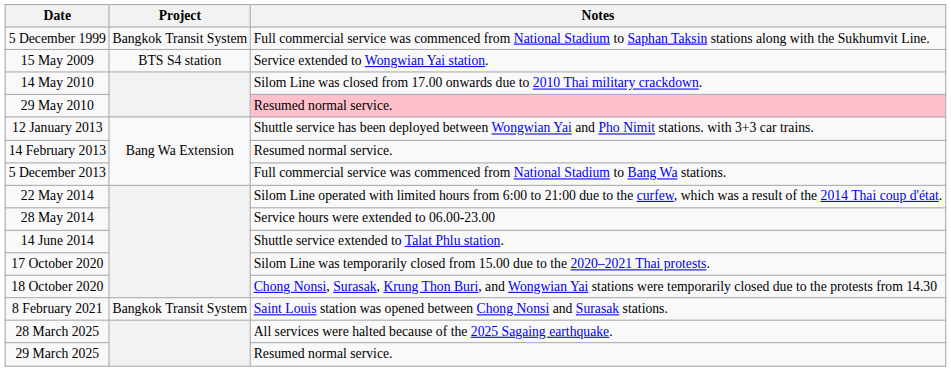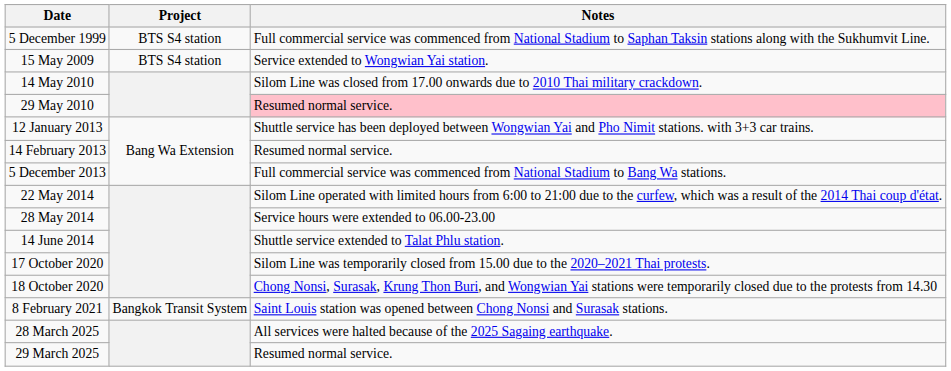(180, 38) Bangkok Transit System -> (180, 38) BTS S4 station
